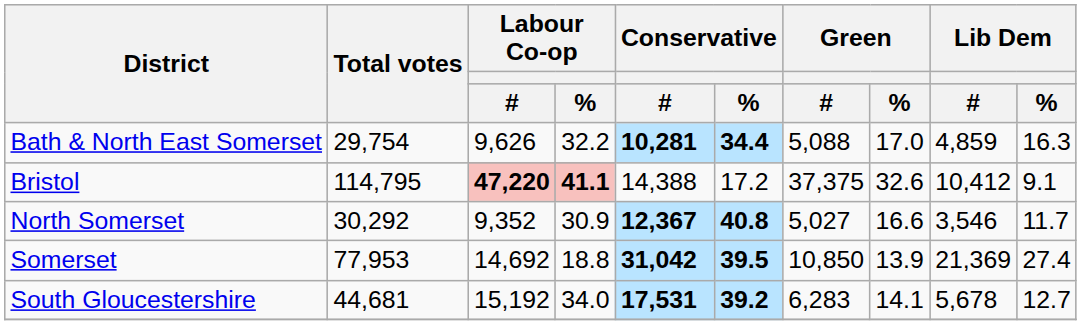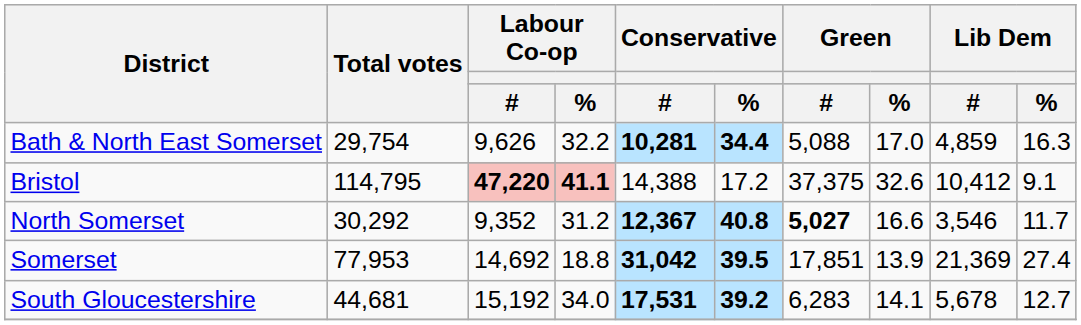(585, 220) 30.9 -> (585, 220) 31.2
(819, 220) normal -> (819, 220) bold
(826, 260) 10,850 -> (826, 260) 17,851
